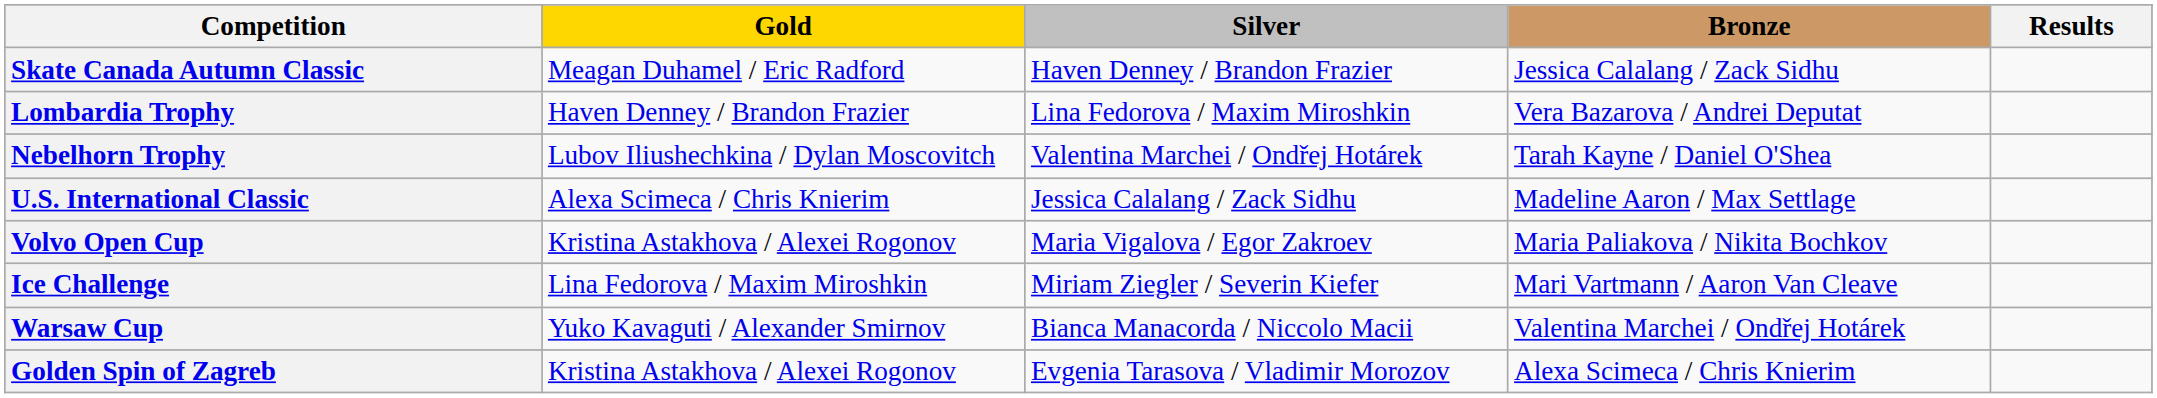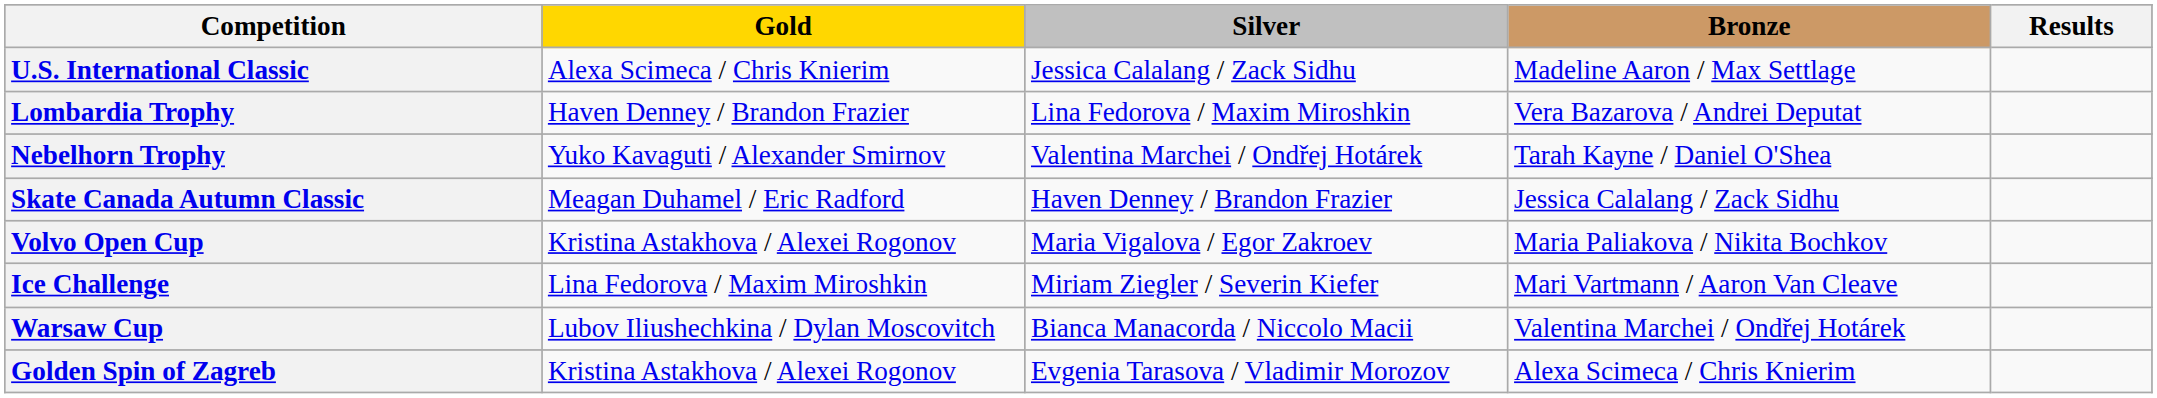rows swapped: (160, 198) <-> (188, 69)
(772, 155) Lubov Iliushechkina / Dylan Moscovitch -> (747, 155) Yuko Kavaguti / Alexander Smirnov
(747, 328) Yuko Kavaguti / Alexander Smirnov -> (772, 328) Lubov Iliushechkina / Dylan Moscovitch
